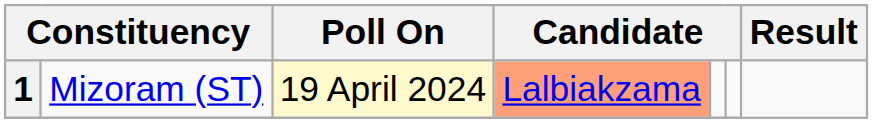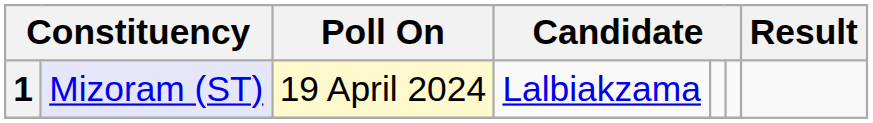(156, 88) no background -> (156, 88) lavender background
(602, 88) lightsalmon background -> (602, 88) no background
